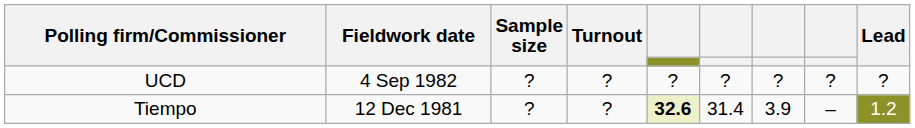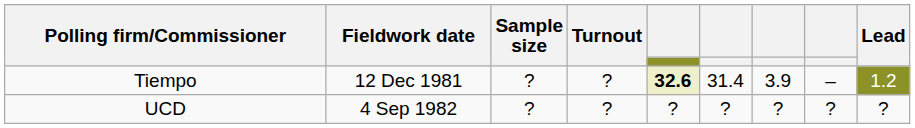rows swapped: (165, 80) <-> (165, 109)
